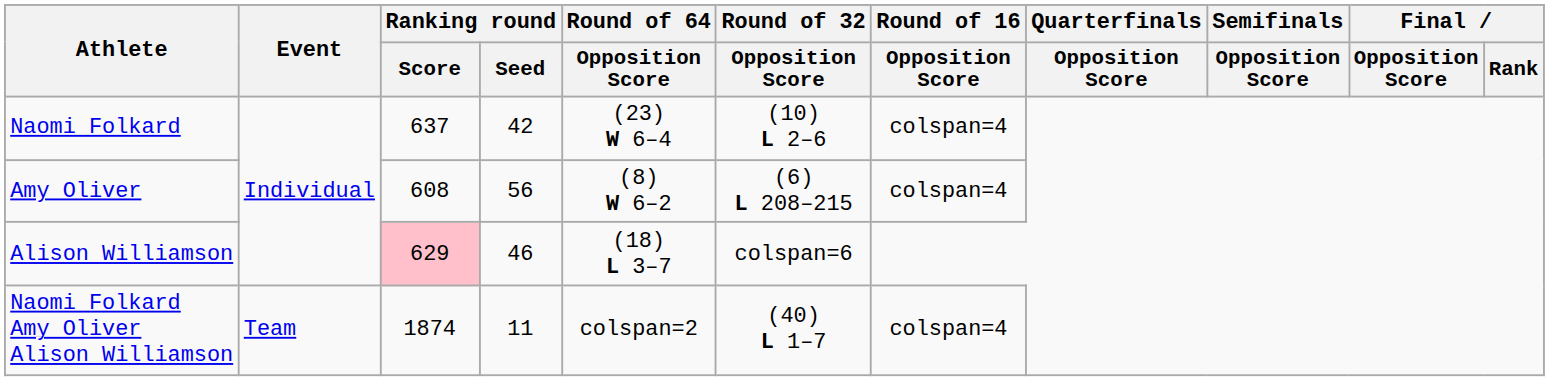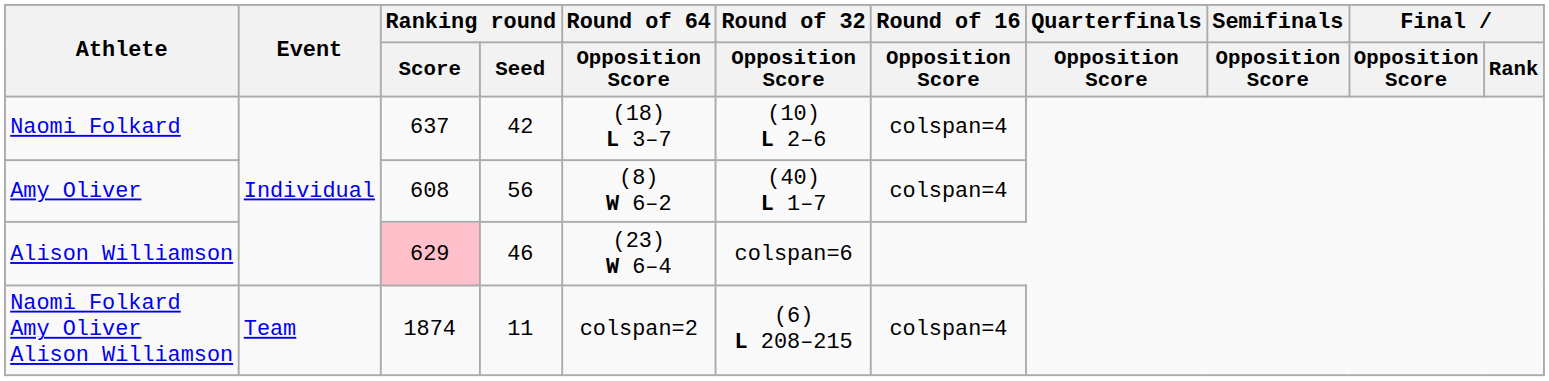(639, 128) (23) W 6–4 -> (639, 128) (18) L 3–7
(794, 191) (6) L 208–215 -> (794, 191) (40) L 1–7
(639, 254) (18) L 3–7 -> (639, 254) (23) W 6–4
(794, 330) (40) L 1–7 -> (794, 330) (6) L 208–215
